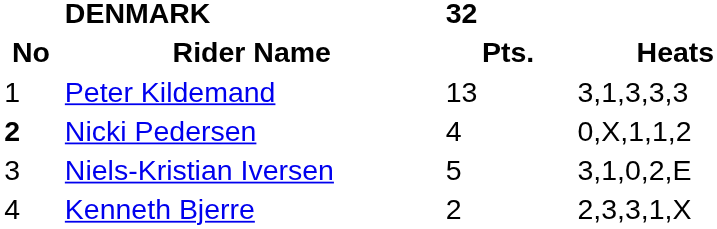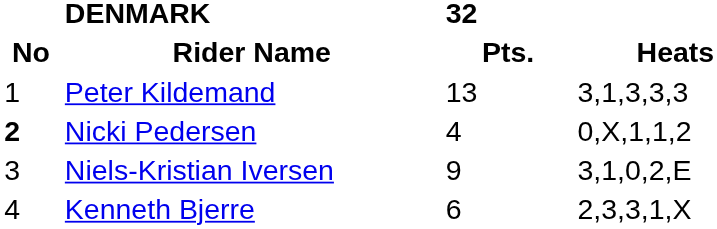(454, 170) 5 -> (454, 170) 9
(454, 209) 2 -> (454, 209) 6
